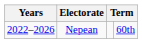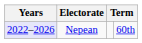(31, 30) no background -> (31, 30) lavender background
